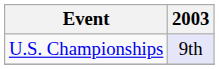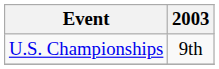(191, 49) lavender background -> (191, 49) no background
